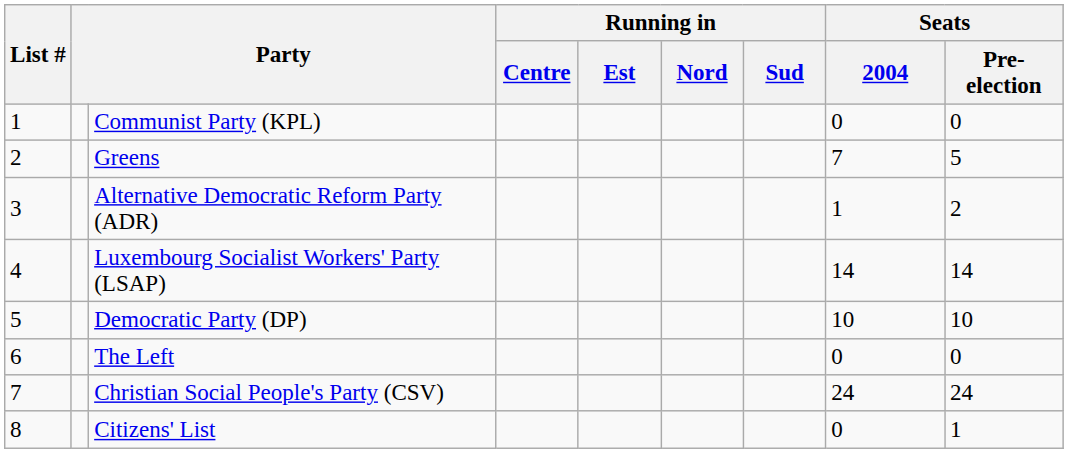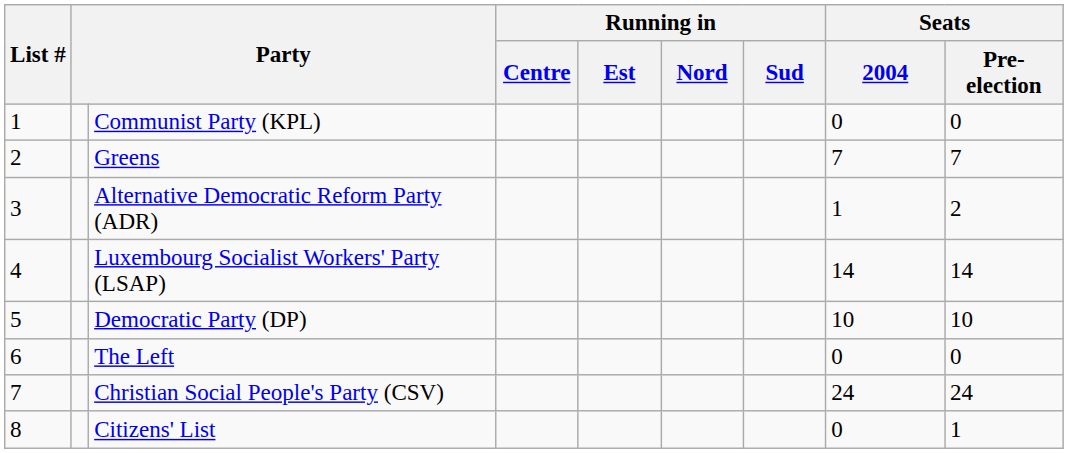(956, 158) 5 -> (956, 158) 7
